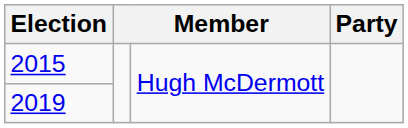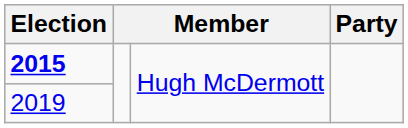(38, 63) normal -> (38, 63) bold
